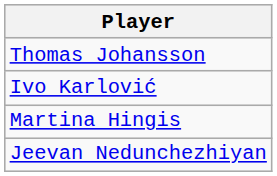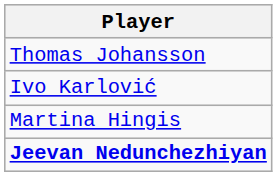(138, 154) normal -> (138, 154) bold
